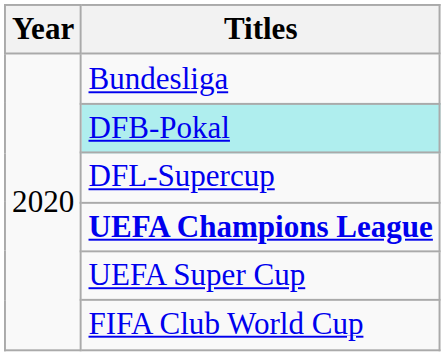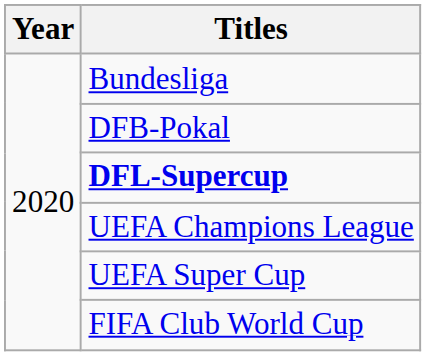(159, 127) paleturquoise background -> (159, 127) no background
(182, 176) normal -> (188, 176) bold
(261, 226) bold -> (251, 226) normal
